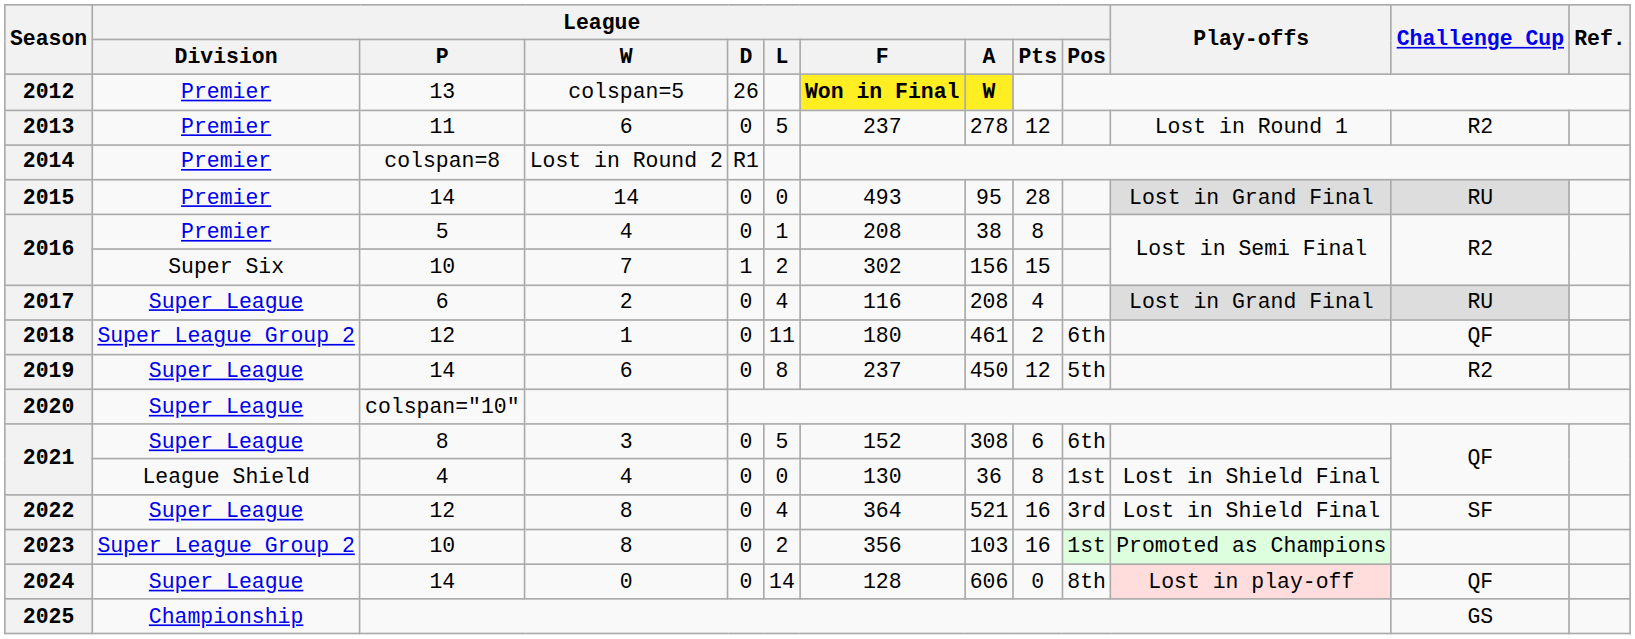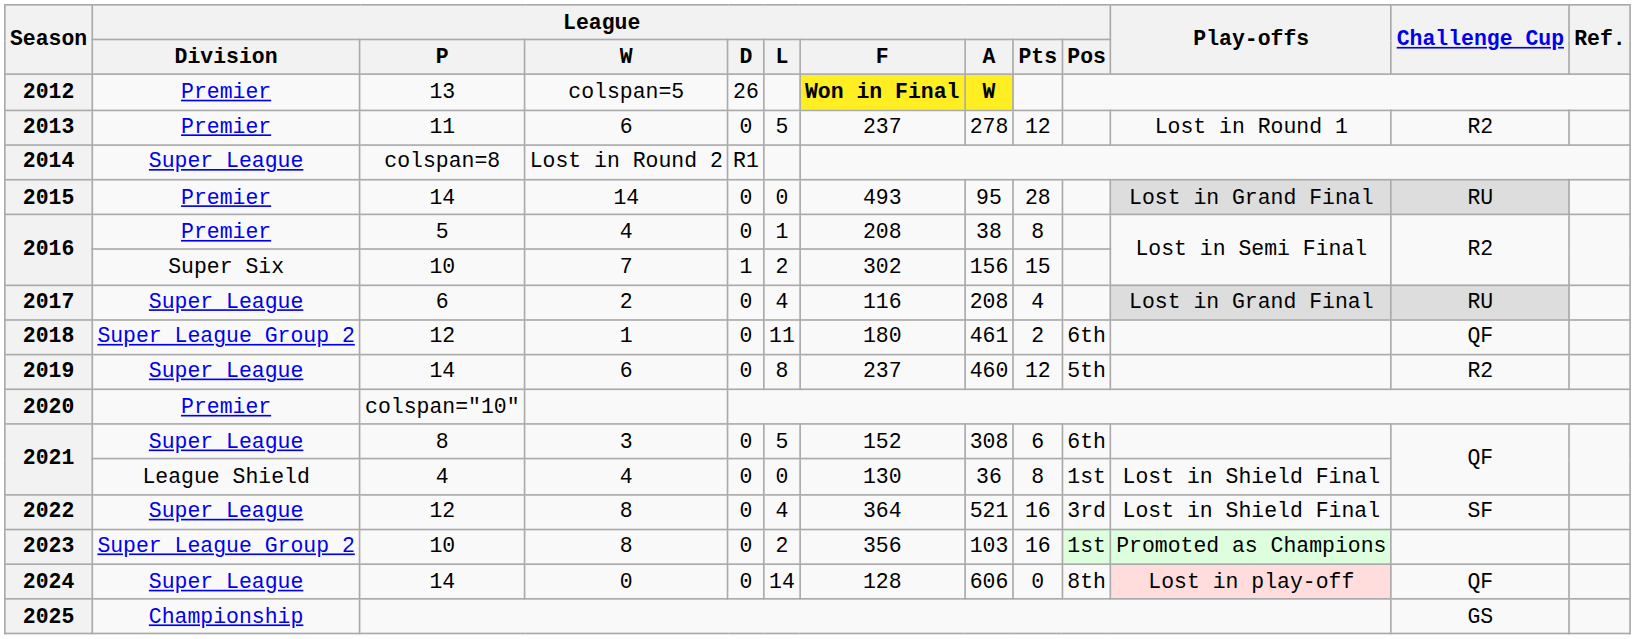(226, 162) Premier -> (226, 162) Super League
(989, 372) 450 -> (989, 372) 460
(226, 407) Super League -> (226, 407) Premier
